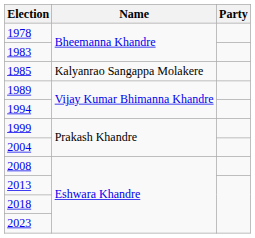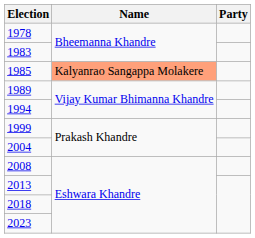(129, 71) no background -> (129, 71) lightsalmon background
